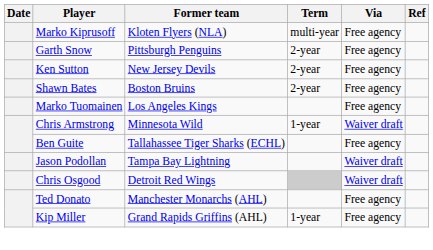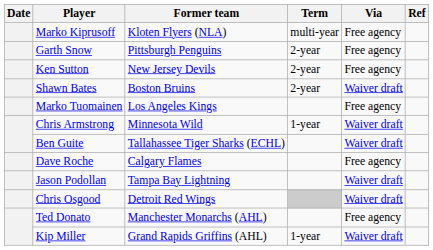(373, 87) Free agency -> (374, 87) Waiver draft
(373, 143) Free agency -> (374, 143) Waiver draft
+ row: (64, 161)
(373, 217) Free agency -> (374, 236) Waiver draft
